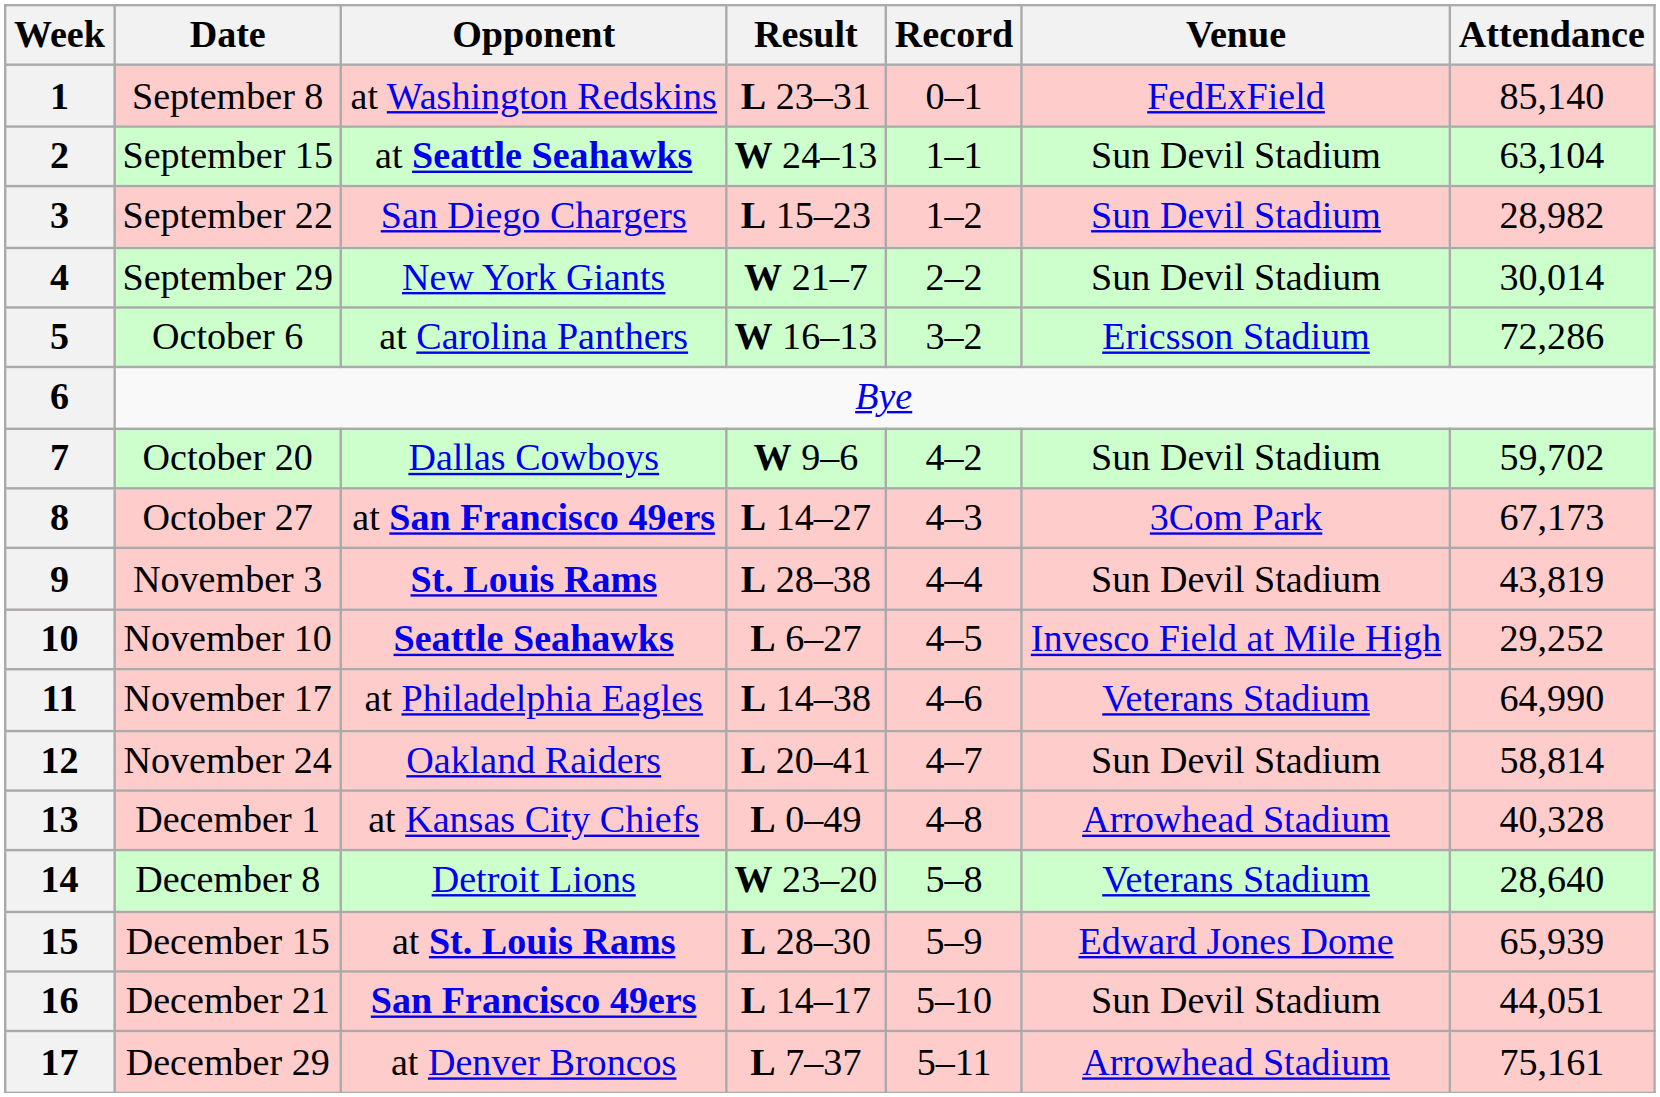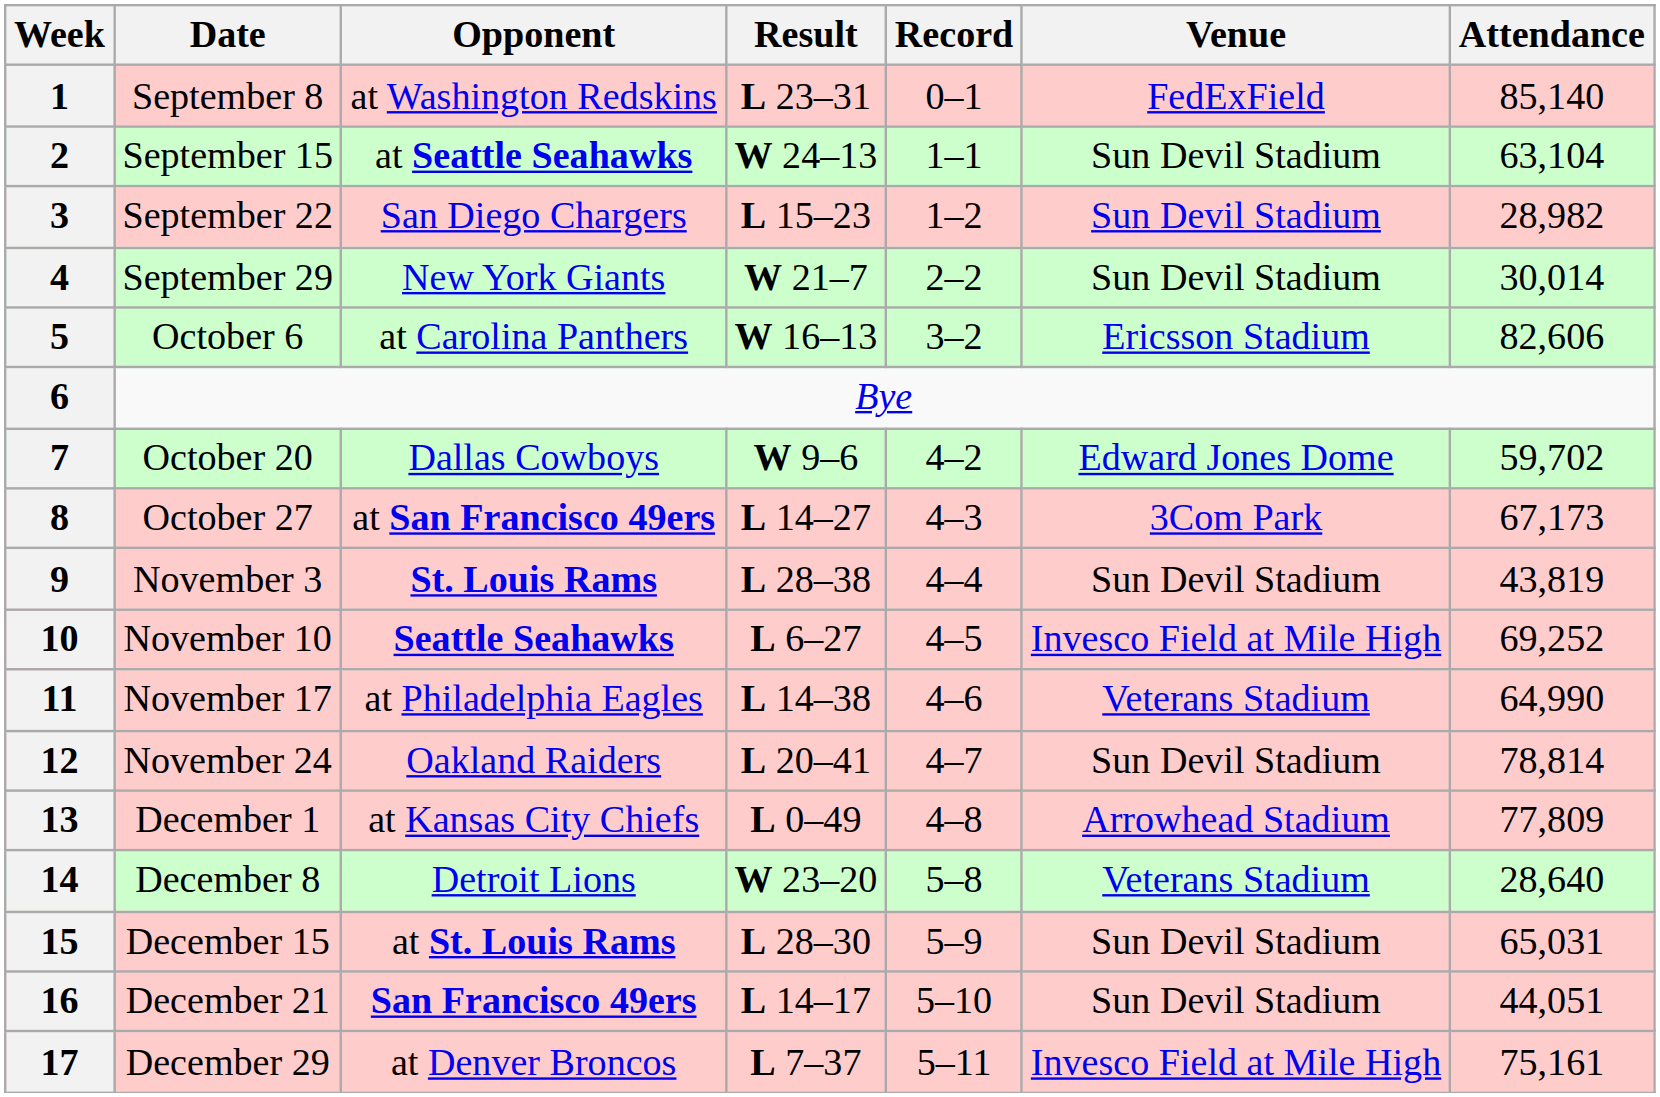(1552, 336) 72,286 -> (1552, 336) 82,606
(1236, 457) Sun Devil Stadium -> (1236, 457) Edward Jones Dome
(1552, 638) 29,252 -> (1552, 638) 69,252
(1552, 759) 58,814 -> (1552, 759) 78,814
(1552, 819) 40,328 -> (1552, 819) 77,809
(1236, 940) Edward Jones Dome -> (1236, 940) Sun Devil Stadium
(1552, 940) 65,939 -> (1552, 940) 65,031
(1236, 1061) Arrowhead Stadium -> (1236, 1061) Invesco Field at Mile High
